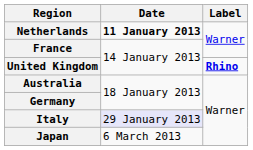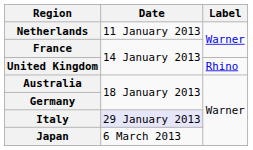(152, 31) bold -> (152, 31) normal
(222, 66) bold -> (222, 66) normal
